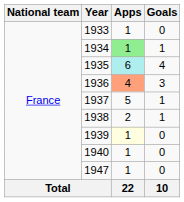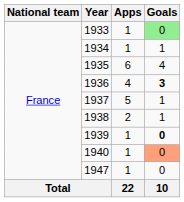(162, 30) no background -> (162, 30) lightgreen background
(128, 48) lightgreen background -> (128, 48) no background
(128, 65) paleturquoise background -> (128, 65) no background
(128, 83) lightsalmon background -> (128, 83) no background
(162, 83) normal -> (162, 83) bold
(128, 135) lightyellow background -> (128, 135) no background
(162, 135) normal -> (162, 135) bold
(162, 153) no background -> (162, 153) lightsalmon background
